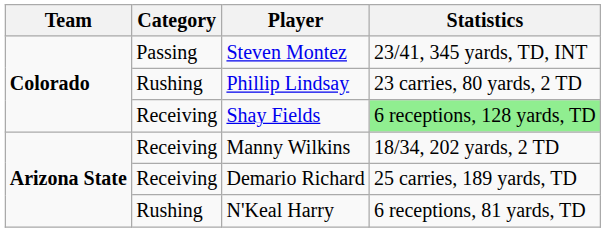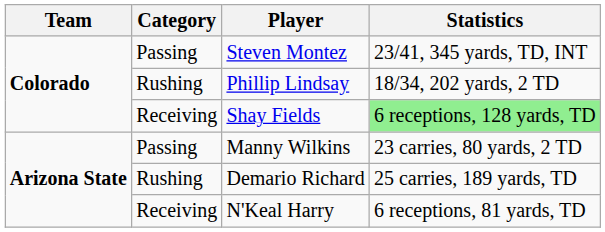(478, 83) 23 carries, 80 yards, 2 TD -> (467, 83) 18/34, 202 yards, 2 TD
(177, 147) Receiving -> (167, 147) Passing
(467, 147) 18/34, 202 yards, 2 TD -> (478, 147) 23 carries, 80 yards, 2 TD
(177, 178) Receiving -> (169, 178) Rushing
(169, 210) Rushing -> (177, 210) Receiving
